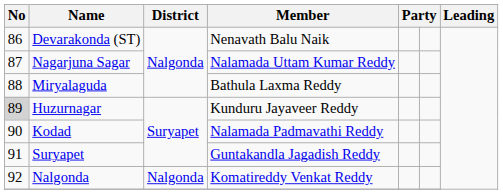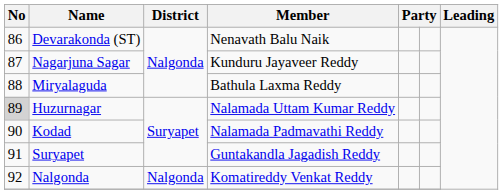(303, 62) Nalamada Uttam Kumar Reddy -> (284, 62) Kunduru Jayaveer Reddy
(284, 108) Kunduru Jayaveer Reddy -> (303, 108) Nalamada Uttam Kumar Reddy
